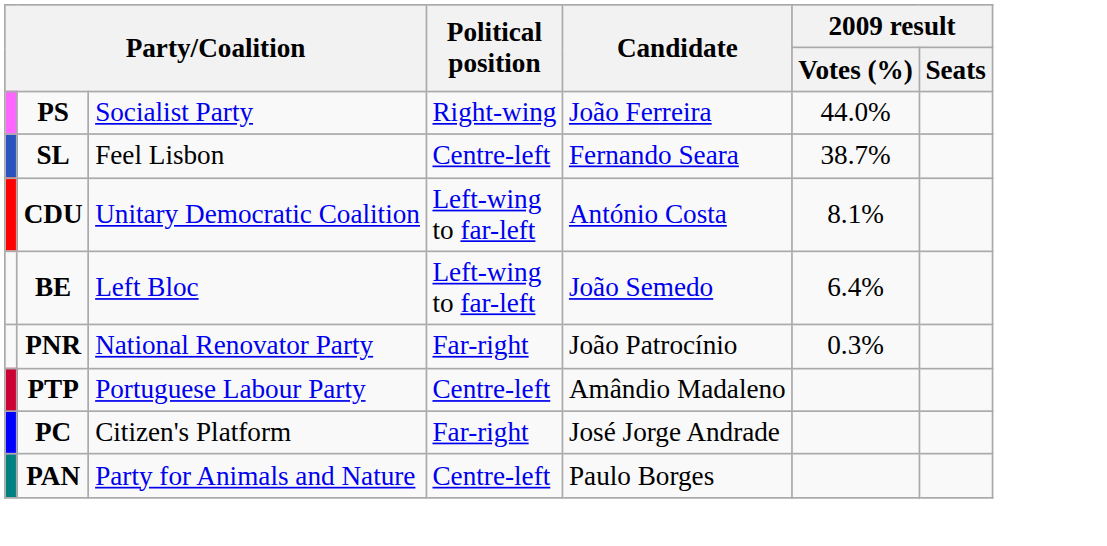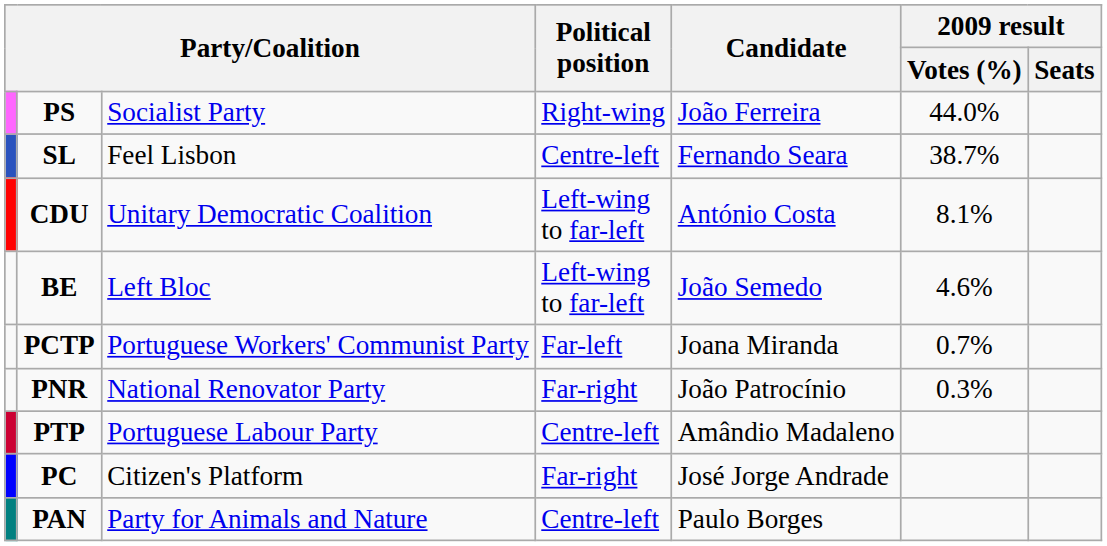(856, 287) 6.4% -> (964, 287) 4.6%
+ row: (59, 346)
